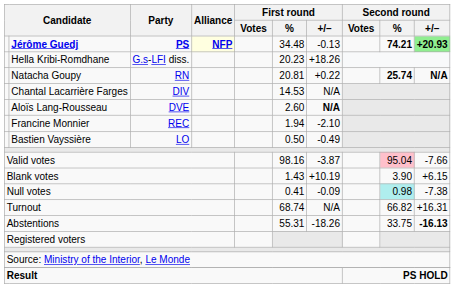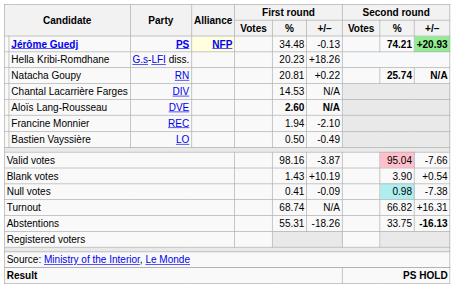(295, 108) normal -> (295, 108) bold
(435, 176) +6.15 -> (435, 176) +0.54
